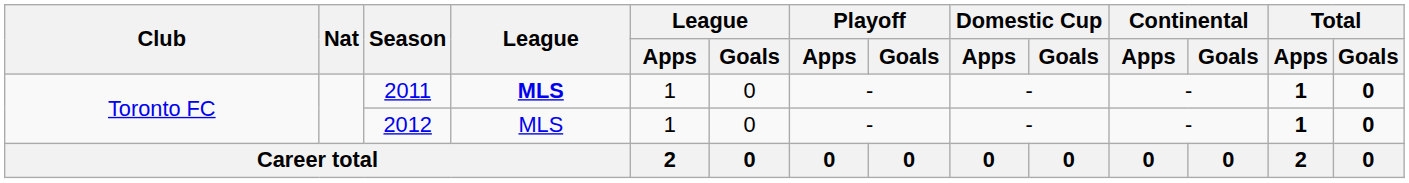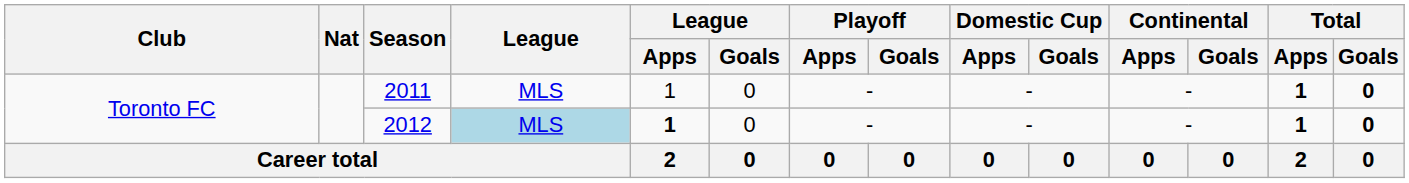(541, 90) bold -> (541, 90) normal
(541, 125) no background -> (541, 125) lightblue background
(670, 125) normal -> (670, 125) bold
